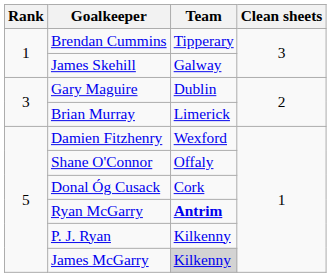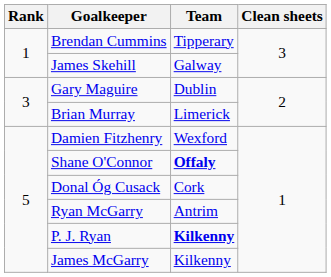(194, 162) normal -> (195, 162) bold
(198, 211) bold -> (196, 211) normal
(202, 235) normal -> (204, 235) bold
(202, 260) lightgrey background -> (202, 260) no background
